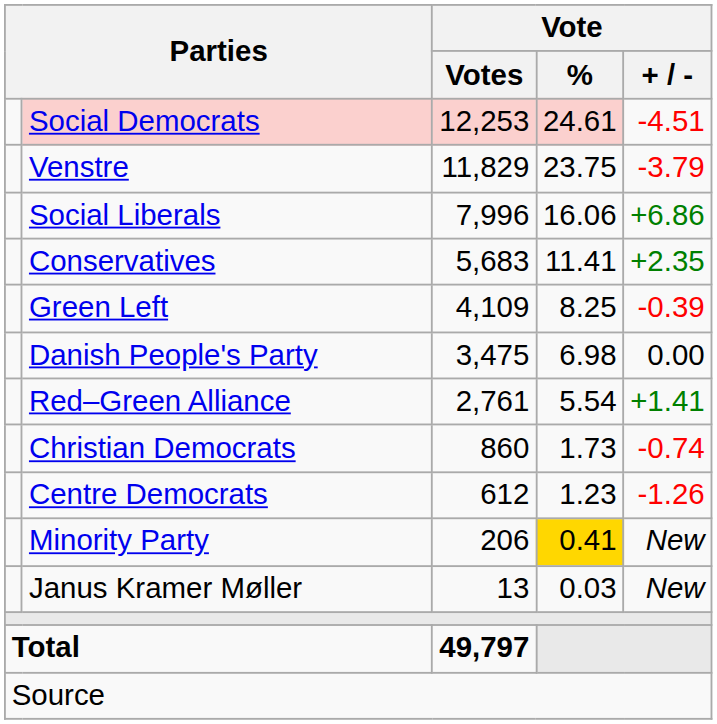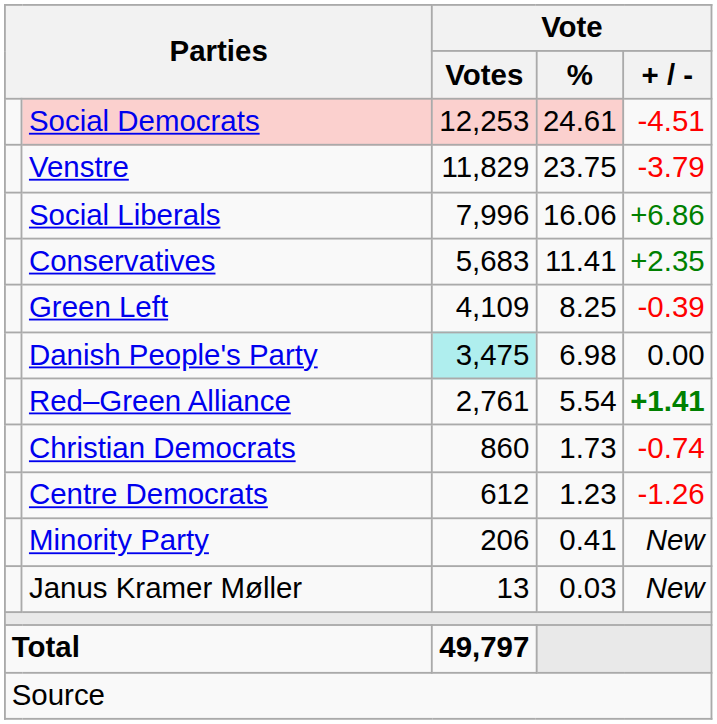(492, 354) no background -> (492, 354) paleturquoise background
(667, 401) normal -> (667, 401) bold
(588, 541) gold background -> (588, 541) no background
